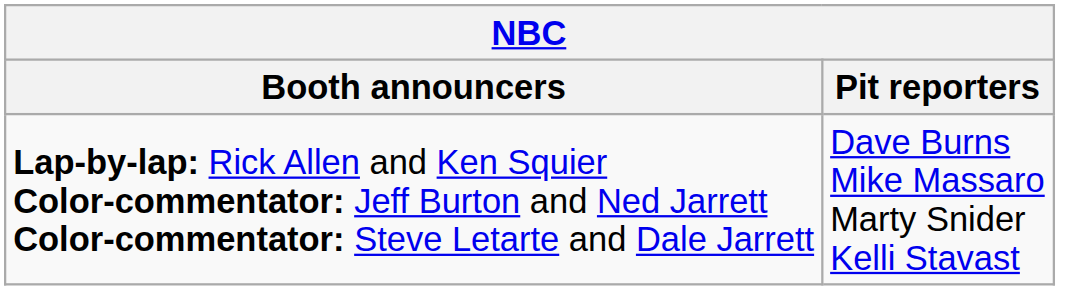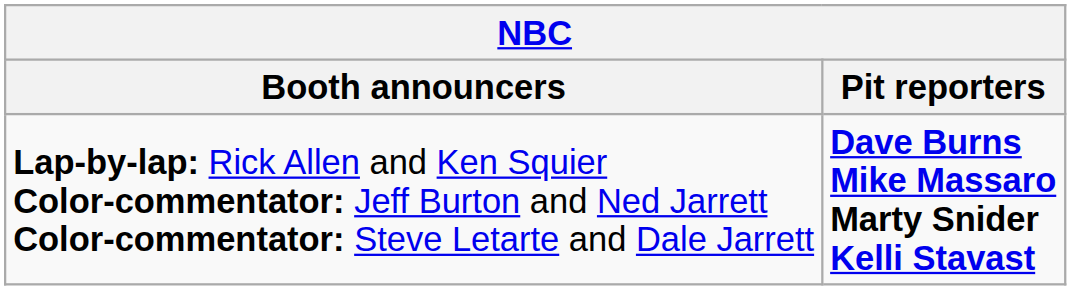(937, 200) normal -> (943, 200) bold
